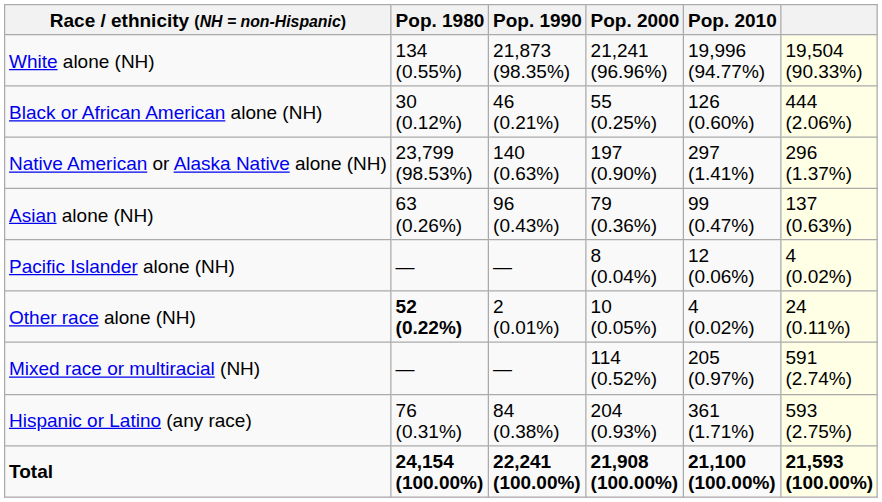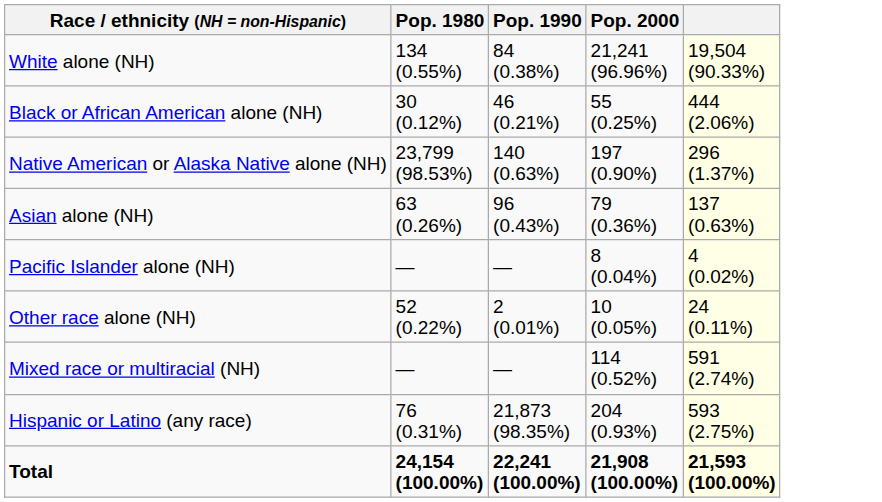- column: (732, 20)
(532, 61) 21,873 (98.35%) -> (526, 61) 84 (0.38%)
(429, 317) bold -> (429, 317) normal
(526, 420) 84 (0.38%) -> (532, 420) 21,873 (98.35%)
